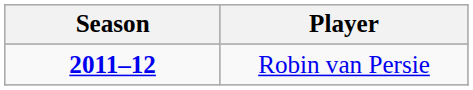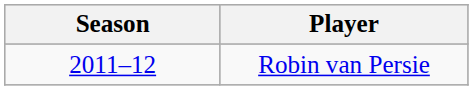(113, 64) bold -> (113, 64) normal
